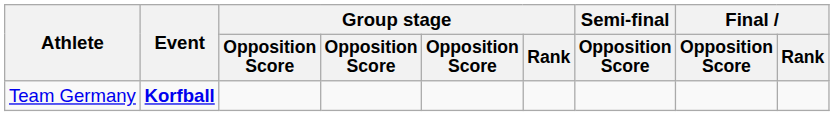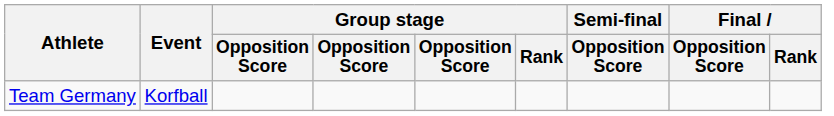(180, 96) bold -> (176, 96) normal
